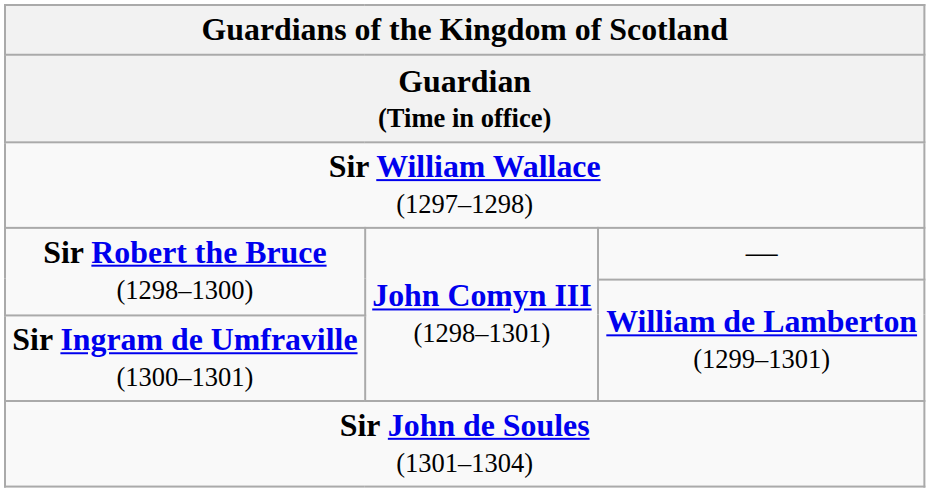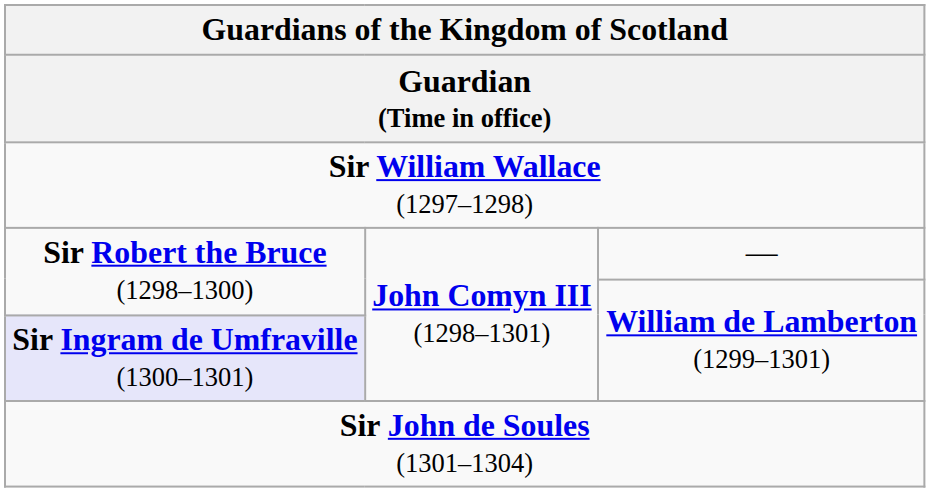(185, 357) no background -> (185, 357) lavender background
